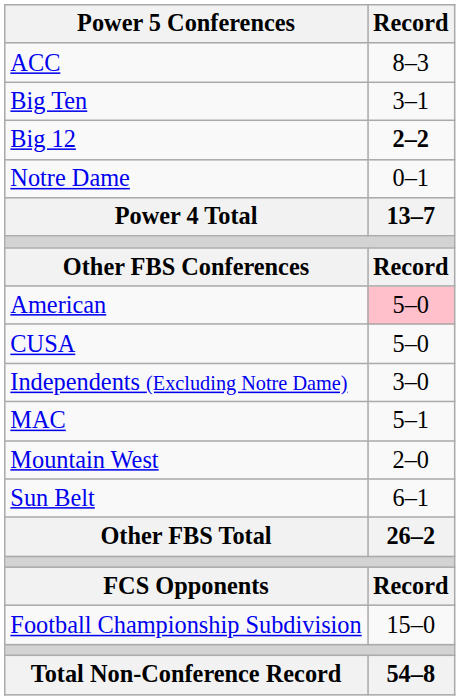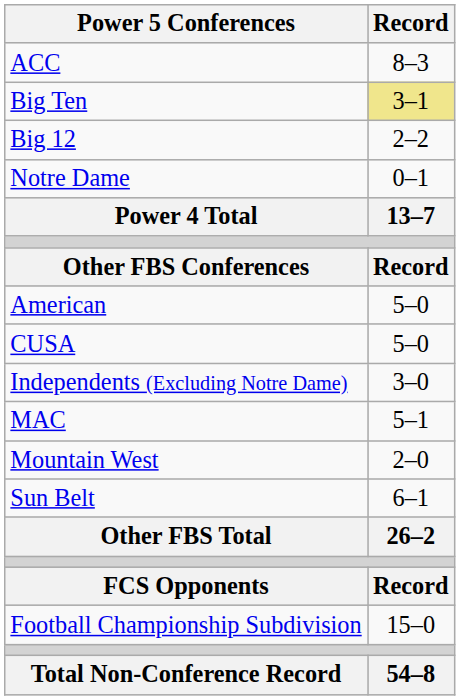(411, 100) no background -> (411, 100) khaki background
(411, 139) bold -> (411, 139) normal
(411, 304) pink background -> (411, 304) no background
